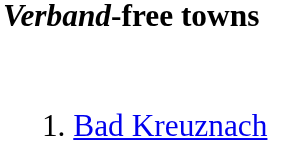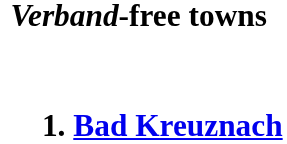(131, 126) normal -> (139, 126) bold
